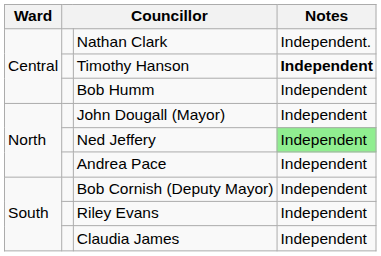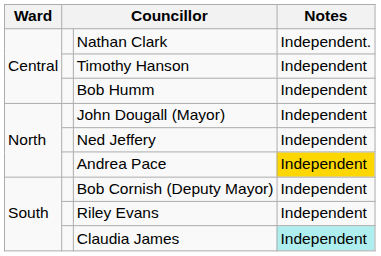(327, 66) bold -> (324, 66) normal
(324, 139) lightgreen background -> (324, 139) no background
(324, 164) no background -> (324, 164) gold background
(324, 238) no background -> (324, 238) paleturquoise background
